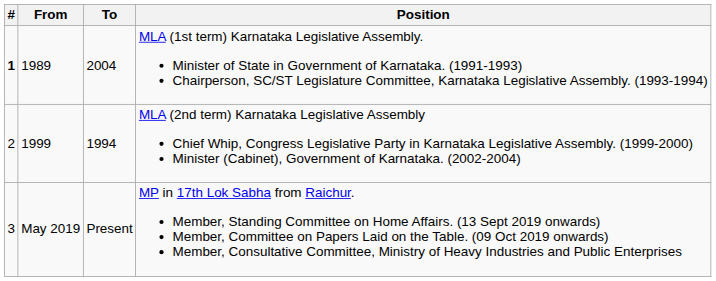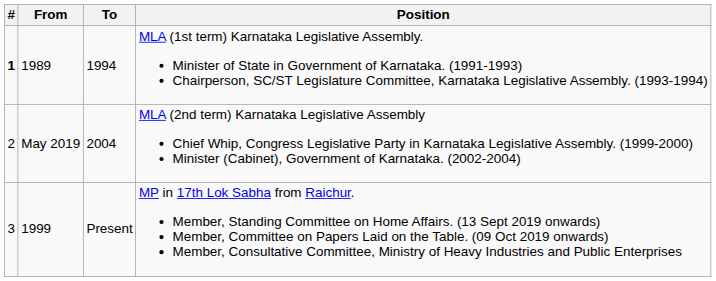(101, 65) 2004 -> (101, 65) 1994
(36, 143) 1999 -> (51, 143) May 2019
(101, 143) 1994 -> (101, 143) 2004
(51, 229) May 2019 -> (36, 229) 1999
